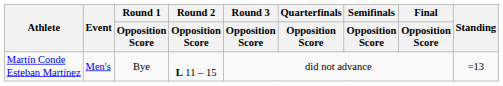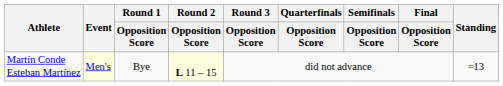(98, 66) no background -> (98, 66) lightyellow background
(196, 73) no background -> (196, 73) lightyellow background
